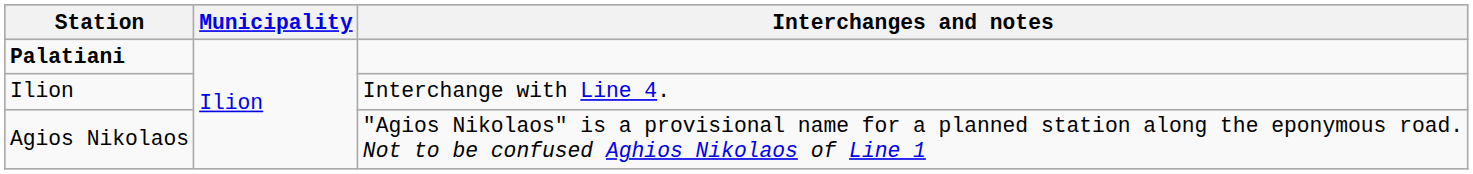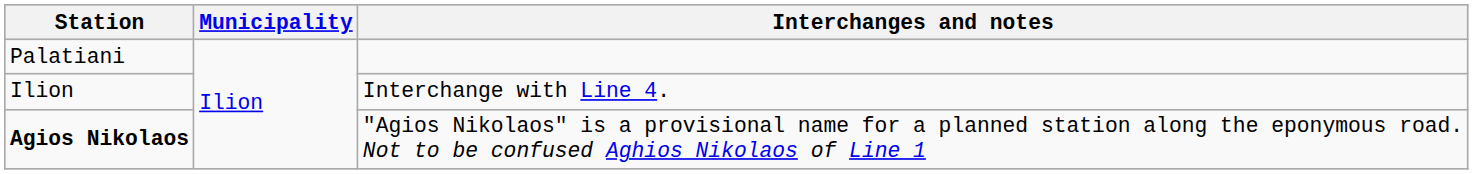(67, 57) bold -> (67, 57) normal
(99, 139) normal -> (99, 139) bold
